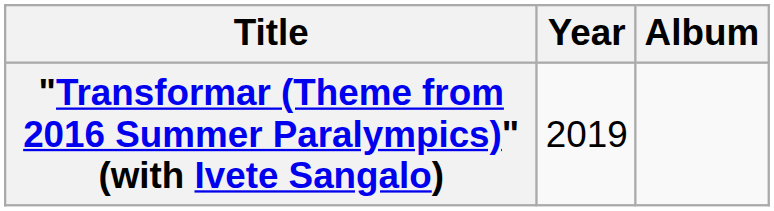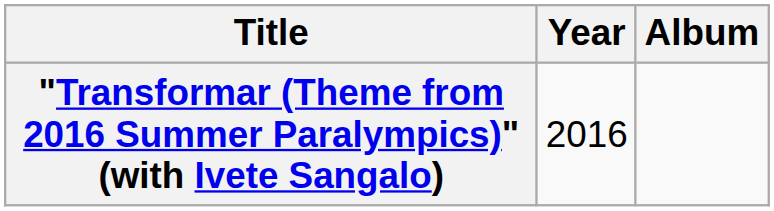(587, 133) 2019 -> (587, 133) 2016
